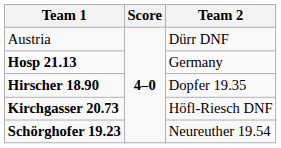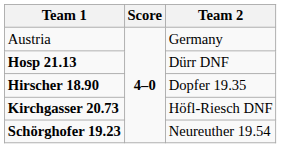(199, 39) Dürr DNF -> (196, 39) Germany
(196, 62) Germany -> (199, 62) Dürr DNF
